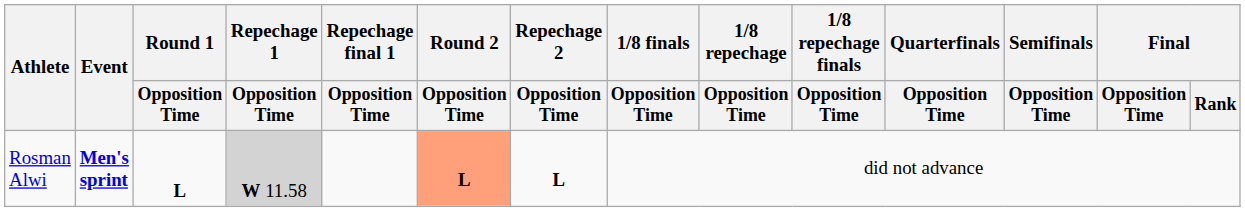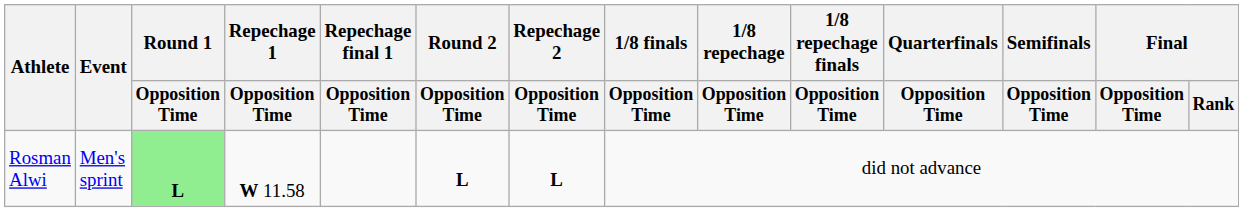(104, 168) bold -> (102, 168) normal
(180, 191) no background -> (178, 191) lightgreen background
(274, 191) lightgrey background -> (272, 191) no background
(464, 179) lightsalmon background -> (462, 179) no background
